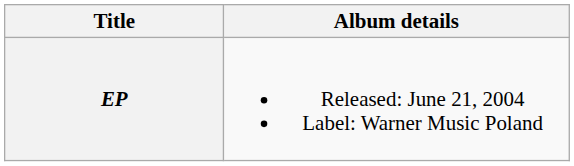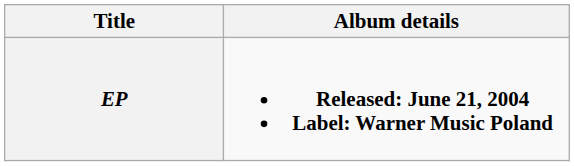(396, 111) normal -> (396, 111) bold
